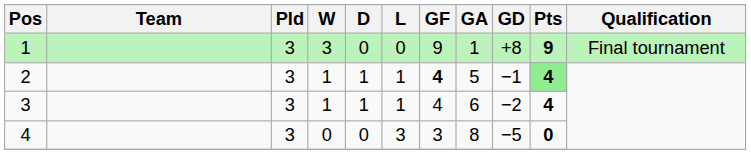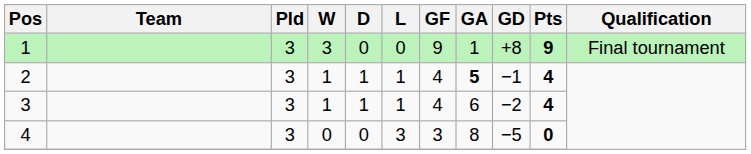(438, 76) bold -> (438, 76) normal
(474, 76) normal -> (474, 76) bold
(548, 76) lightgreen background -> (548, 76) no background
